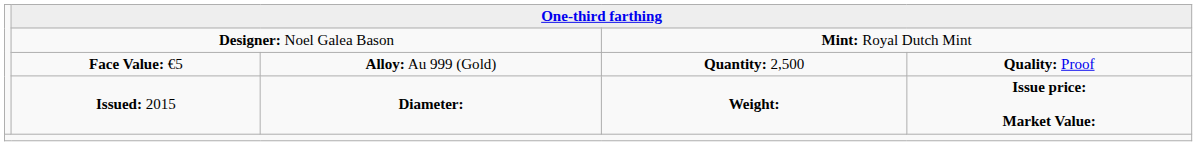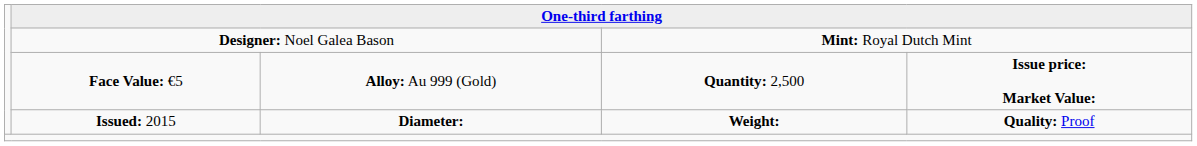(1049, 64) Quality: Proof -> (1049, 81) Issue price: Market Value:
(1049, 104) Issue price: Market Value: -> (1049, 121) Quality: Proof
